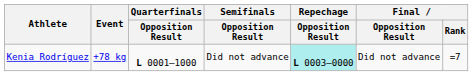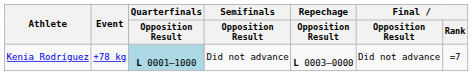(166, 63) no background -> (166, 63) lightblue background
(323, 63) paleturquoise background -> (323, 63) no background
